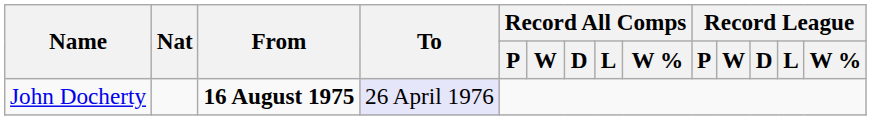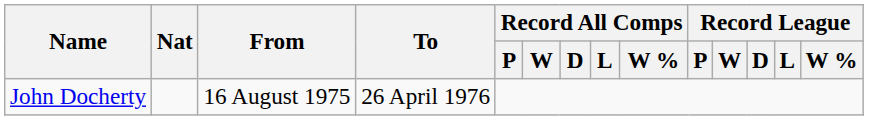(279, 96) bold -> (277, 96) normal
(429, 96) lavender background -> (426, 96) no background
